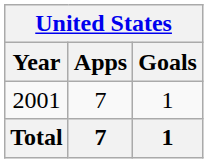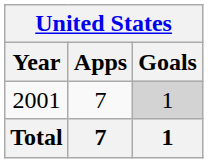(168, 99) no background -> (168, 99) lightgrey background
